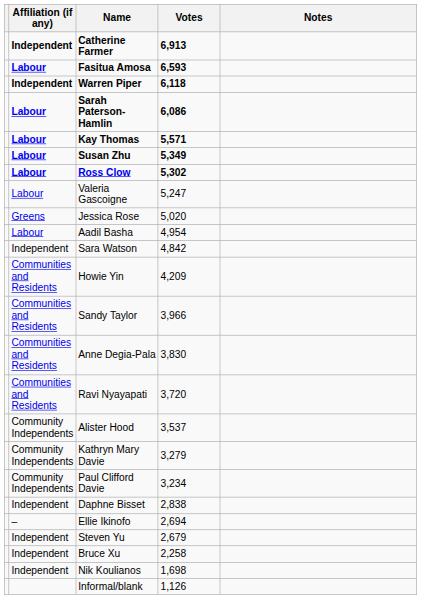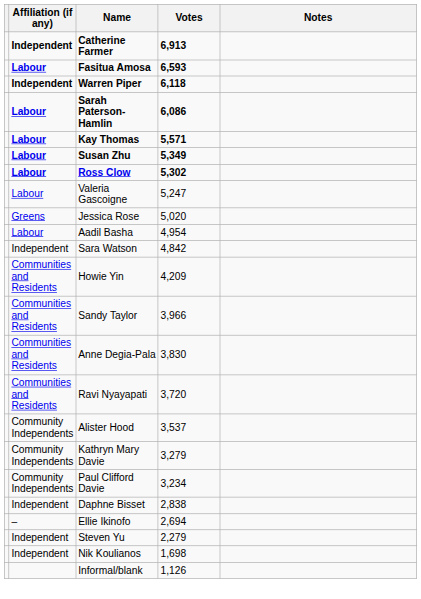(173, 537) 2,679 -> (173, 537) 2,279
- row: (99, 554)
